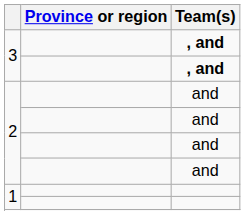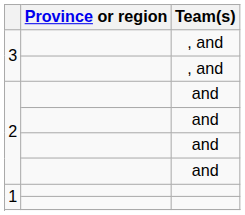(205, 42) bold -> (205, 42) normal
(205, 68) bold -> (205, 68) normal
